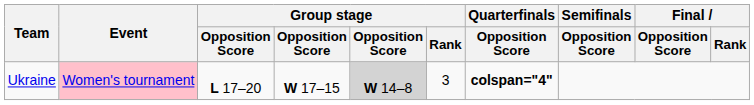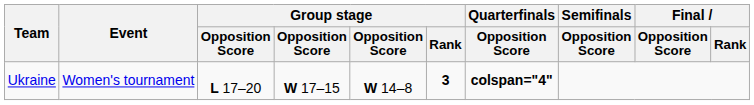(128, 81) pink background -> (128, 81) no background
(388, 89) lightgrey background -> (388, 89) no background
(446, 81) normal -> (446, 81) bold
